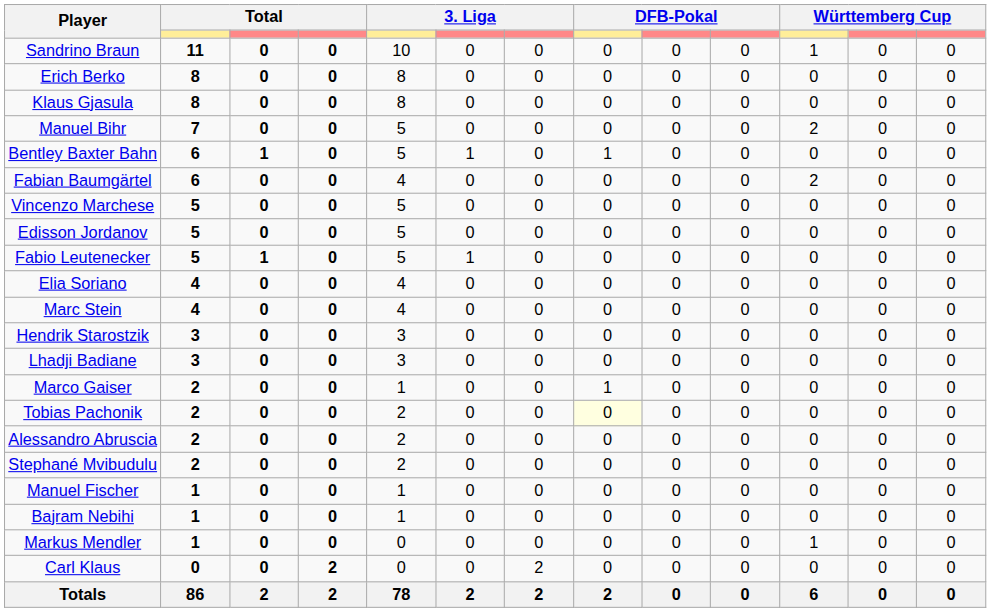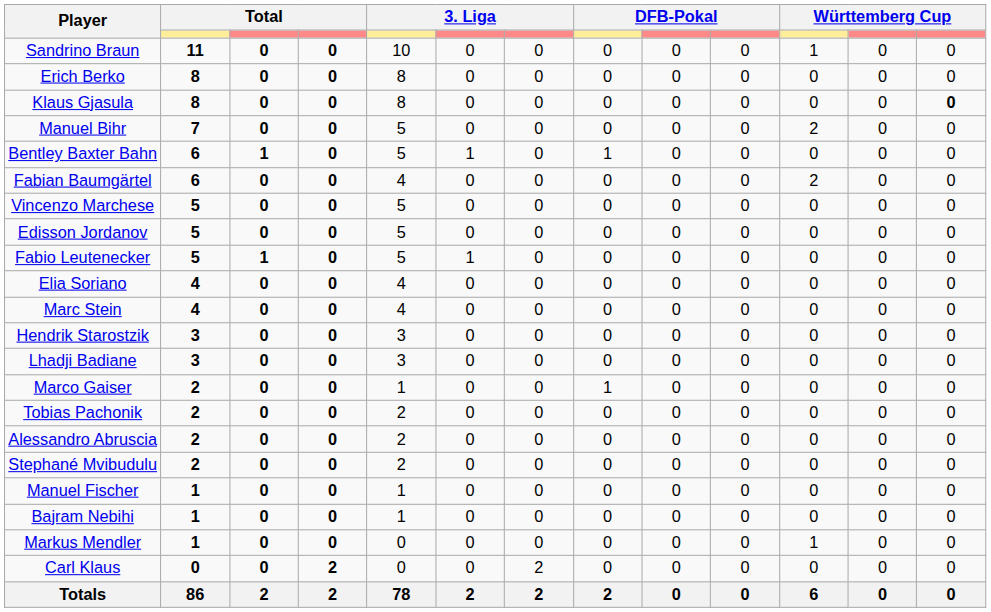(951, 102) normal -> (951, 102) bold
(608, 413) lightyellow background -> (608, 413) no background
